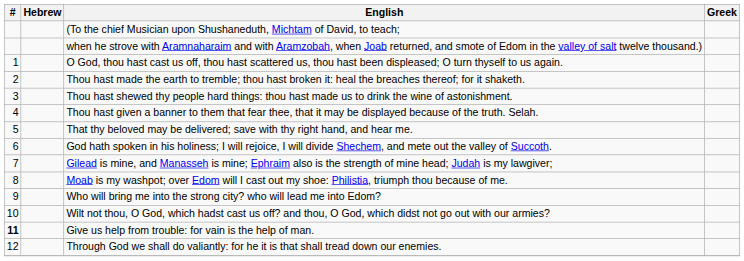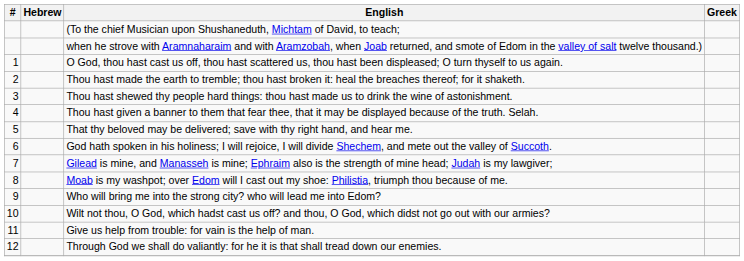(13, 230) bold -> (13, 230) normal
